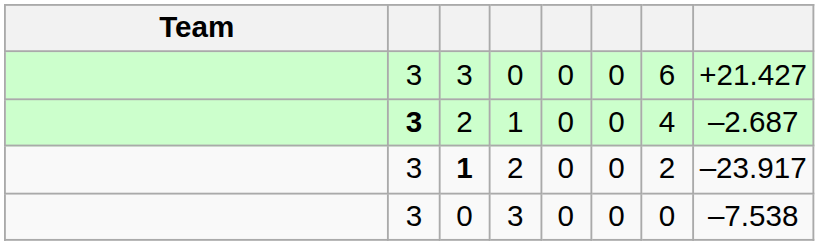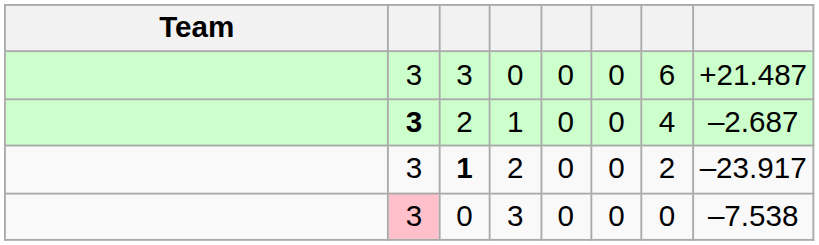(753, 74) +21.427 -> (753, 74) +21.487
(414, 215) no background -> (414, 215) pink background
